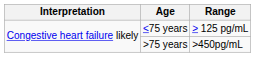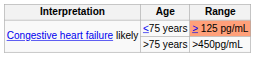(220, 28) no background -> (220, 28) lightsalmon background
